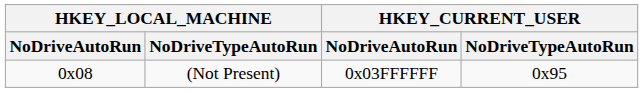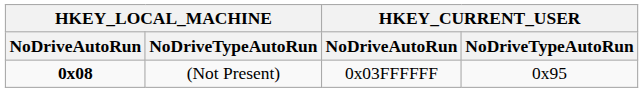(75, 73) normal -> (75, 73) bold
